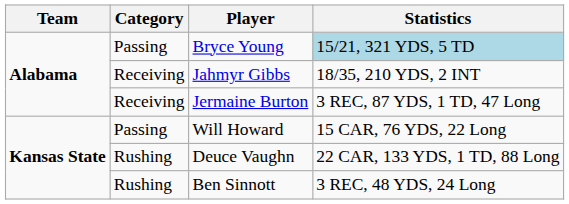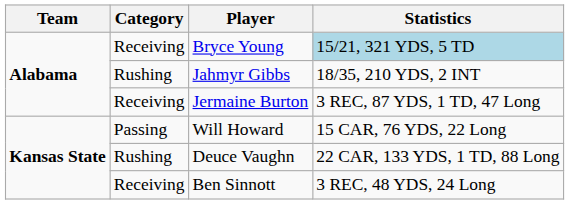(140, 46) Passing -> (149, 46) Receiving
(149, 74) Receiving -> (143, 74) Rushing
(143, 184) Rushing -> (149, 184) Receiving
